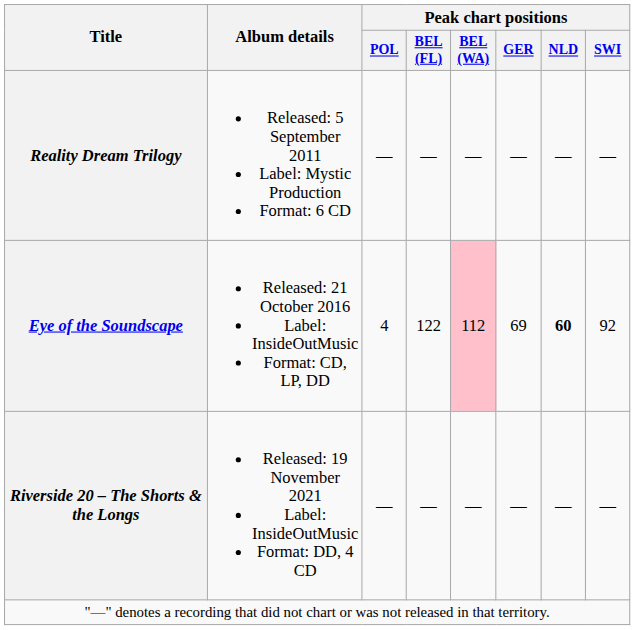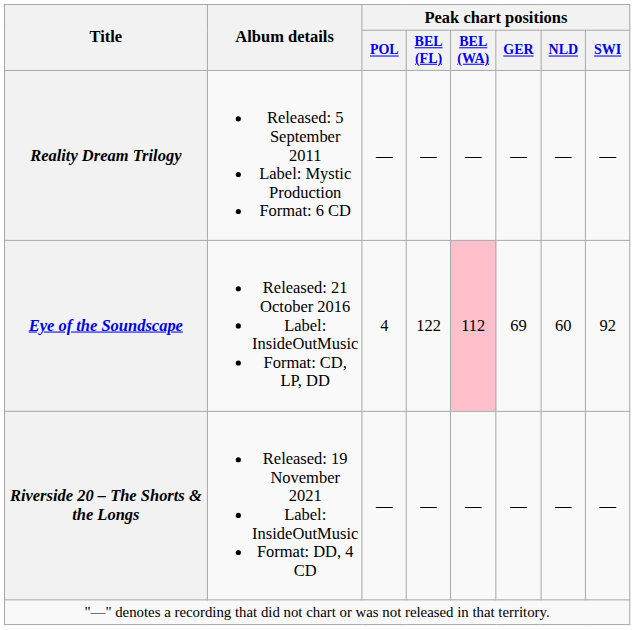(563, 325) bold -> (563, 325) normal
